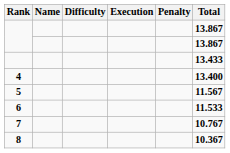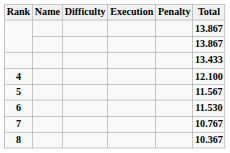(209, 76) 13.400 -> (209, 76) 12.100
(209, 108) 11.533 -> (209, 108) 11.530
